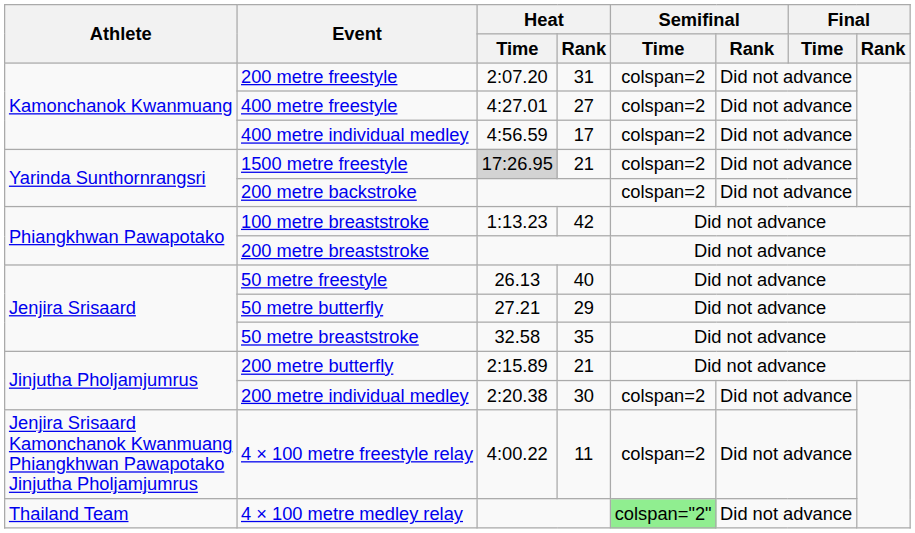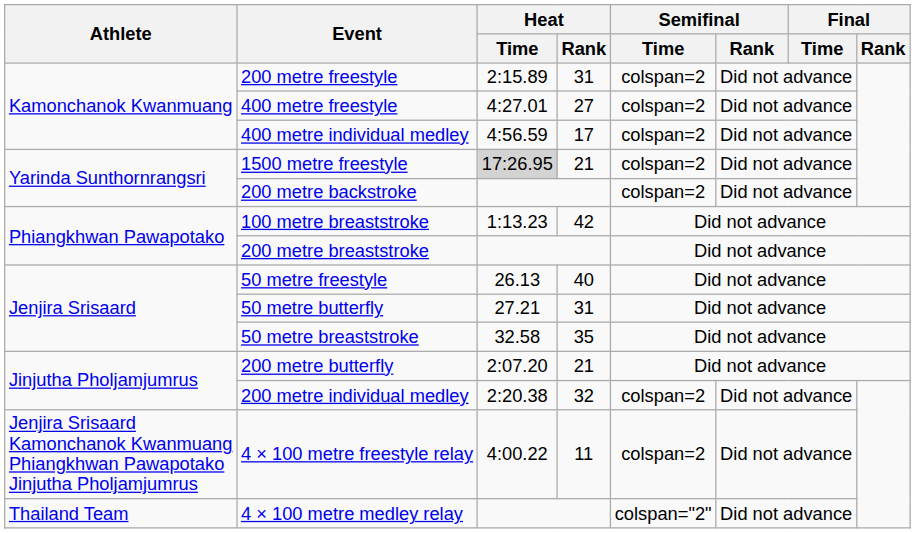(517, 77) 2:07.20 -> (517, 77) 2:15.89
(584, 308) 29 -> (584, 308) 31
(517, 366) 2:15.89 -> (517, 366) 2:07.20
(584, 395) 30 -> (584, 395) 32
(663, 514) lightgreen background -> (663, 514) no background
